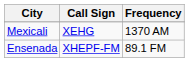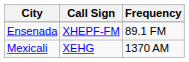rows swapped: (27, 31) <-> (32, 48)
